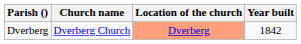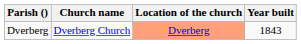(271, 30) 1842 -> (271, 30) 1843
